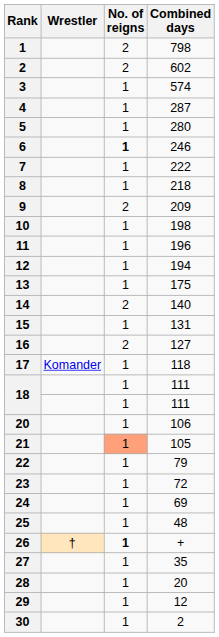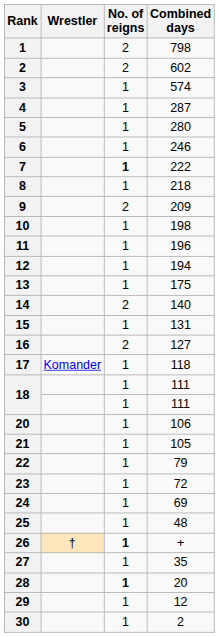(126, 147) bold -> (126, 147) normal
(126, 166) normal -> (126, 166) bold
(126, 444) lightsalmon background -> (126, 444) no background
(126, 582) normal -> (126, 582) bold
